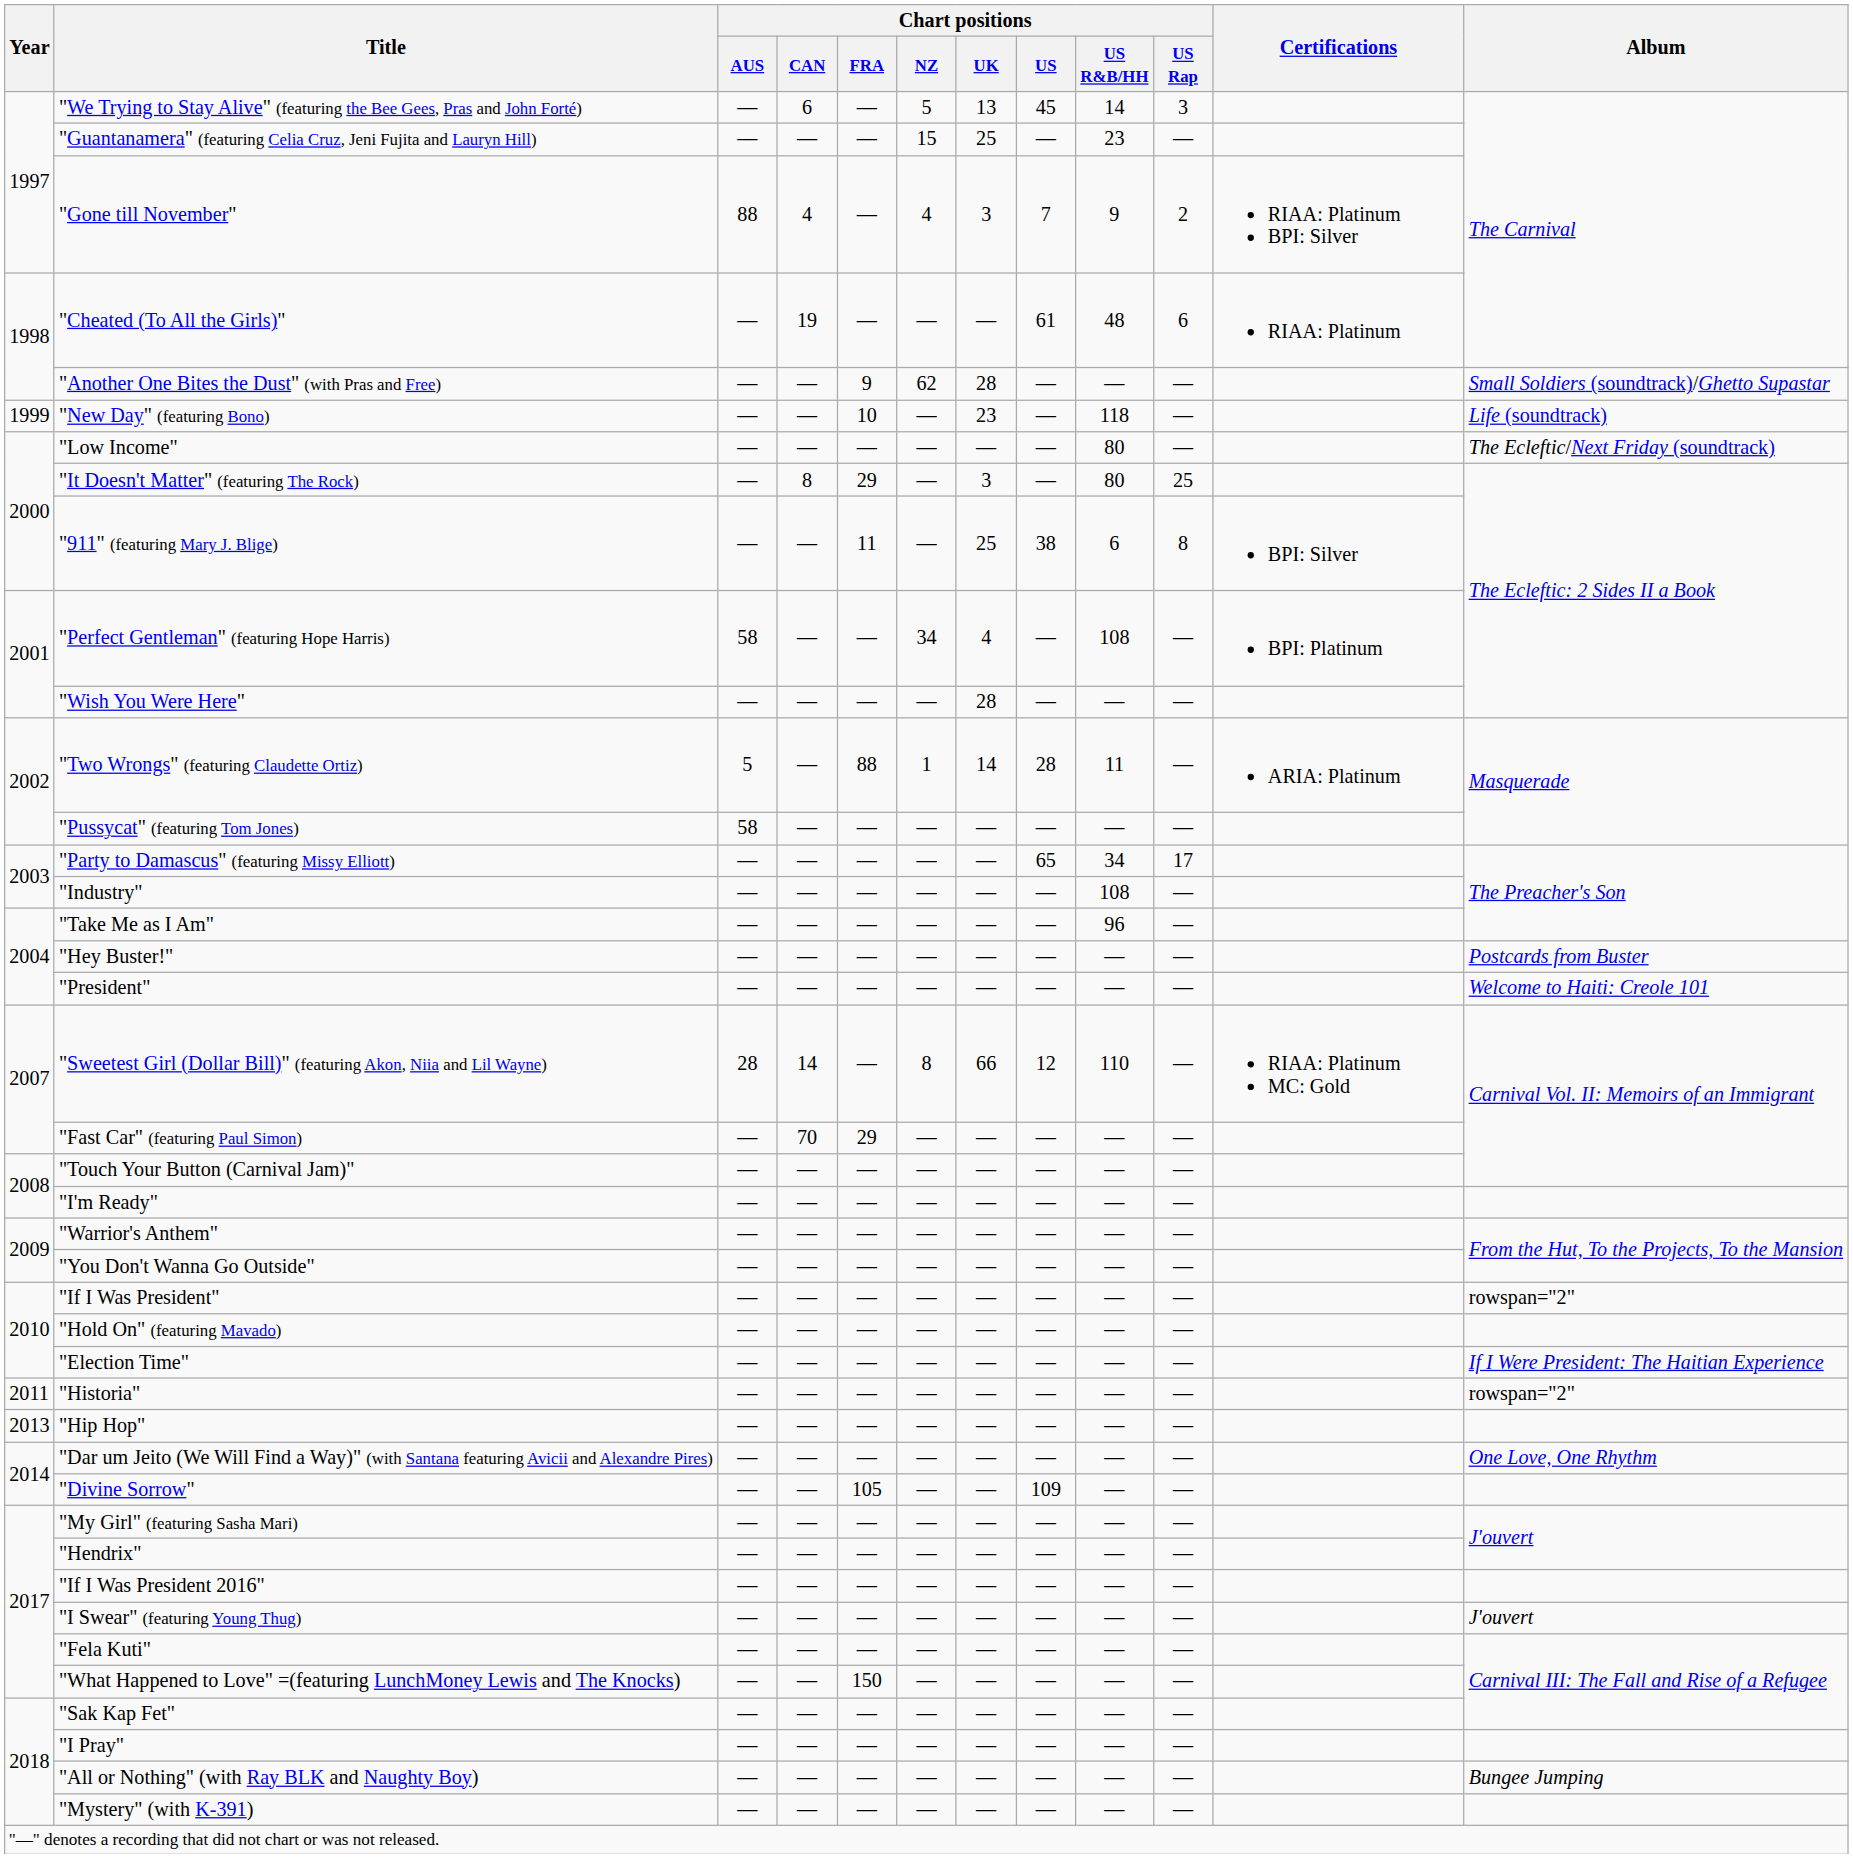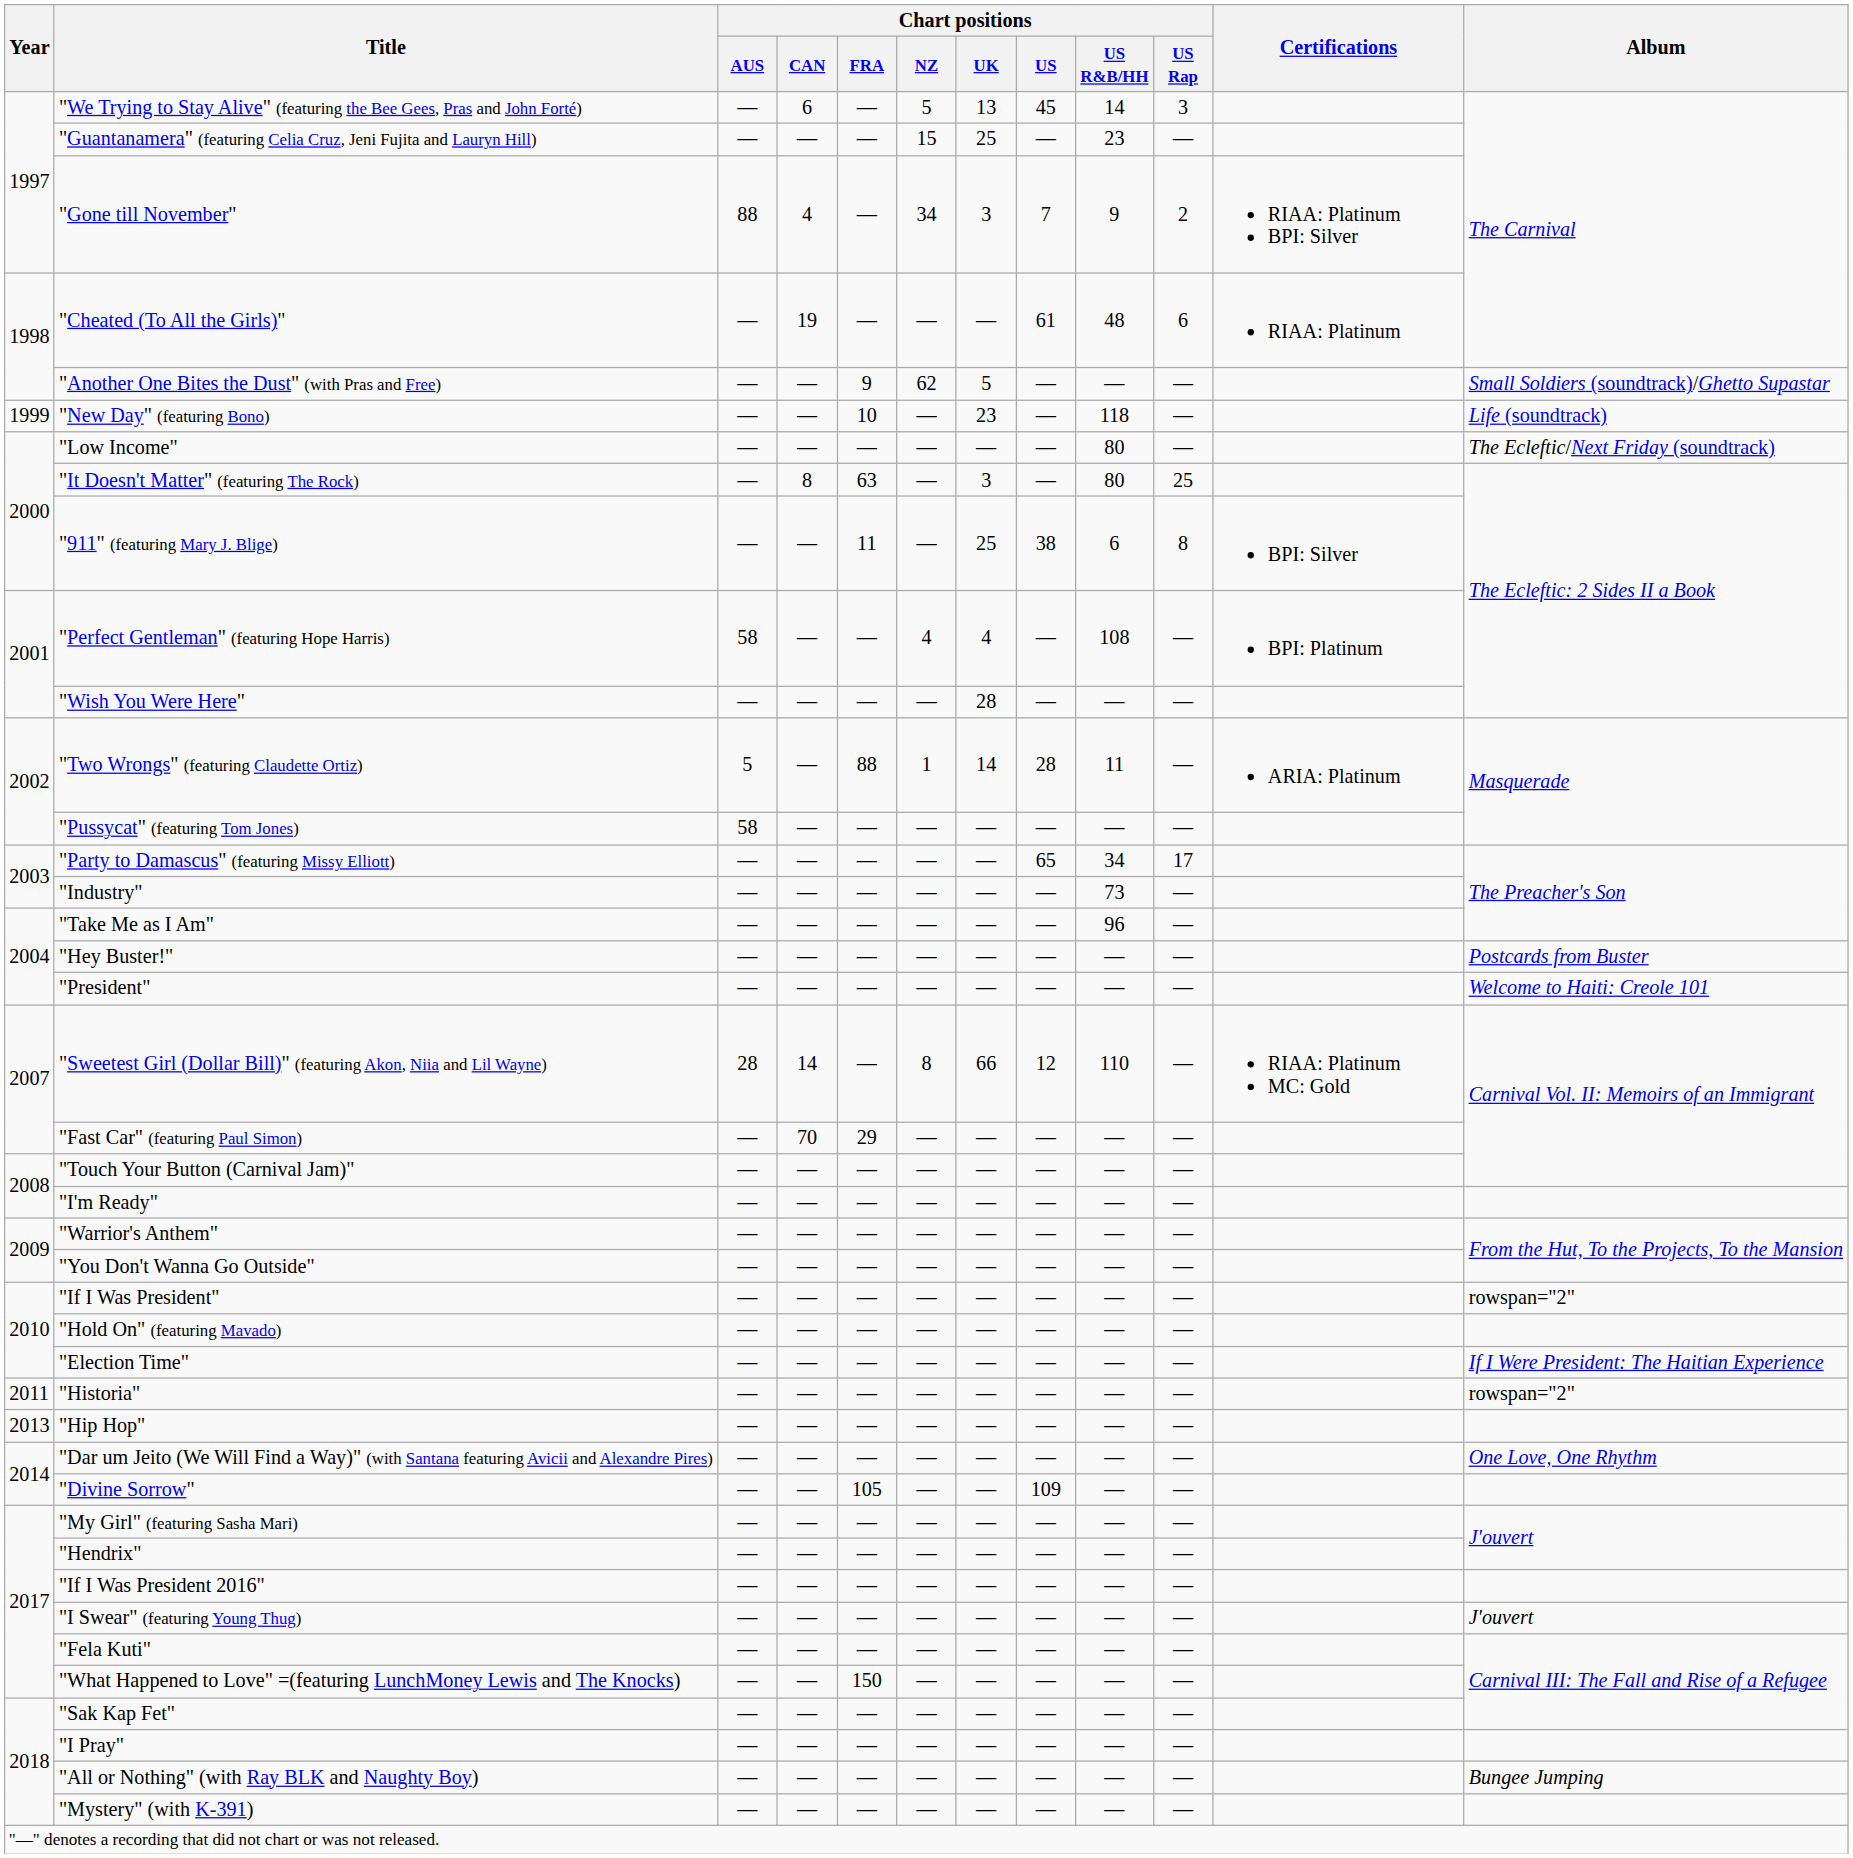(926, 213) 4 -> (926, 213) 34
(986, 383) 28 -> (986, 383) 5
(867, 479) 29 -> (867, 479) 63
(926, 638) 34 -> (926, 638) 4
(1114, 892) 108 -> (1114, 892) 73
